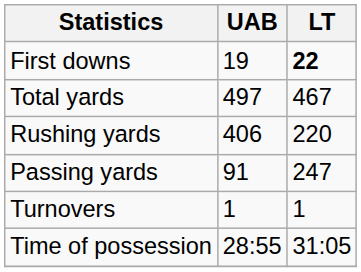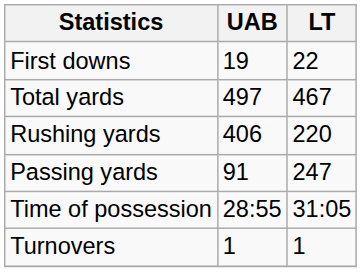(306, 60) bold -> (306, 60) normal
rows swapped: (63, 209) <-> (111, 246)
